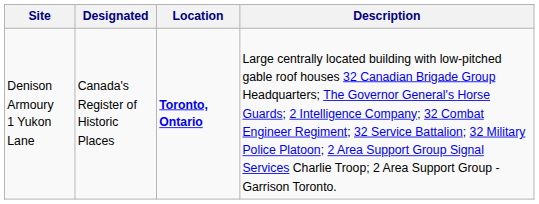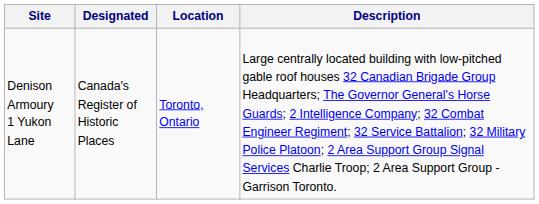(184, 114) bold -> (181, 114) normal
